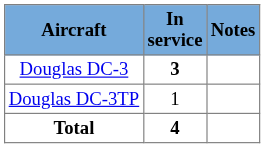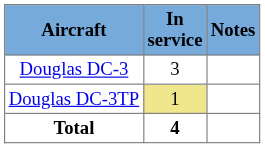(175, 69) bold -> (175, 69) normal
(175, 98) no background -> (175, 98) khaki background
